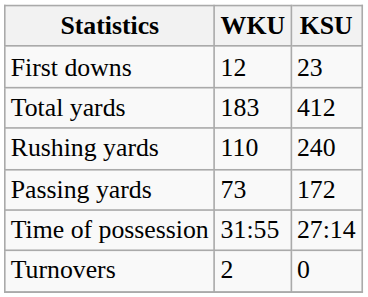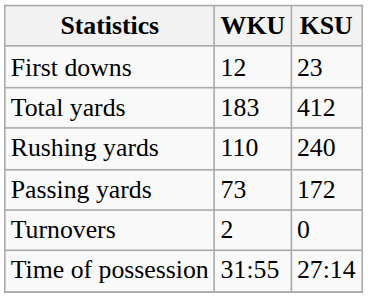rows swapped: (63, 270) <-> (110, 229)
